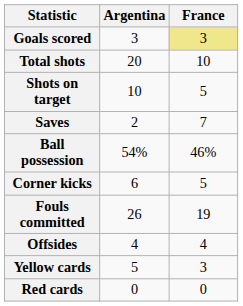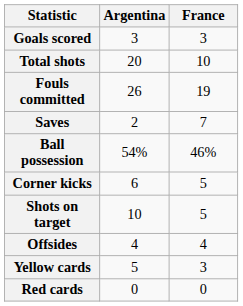(203, 38) khaki background -> (203, 38) no background
rows swapped: (52, 91) <-> (52, 214)
